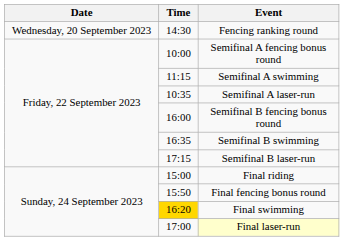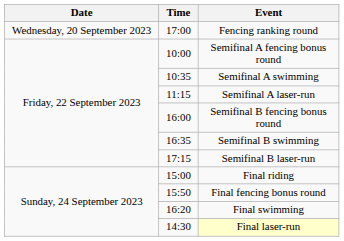(178, 30) 14:30 -> (178, 30) 17:00
(178, 77) 11:15 -> (178, 77) 10:35
(178, 94) 10:35 -> (178, 94) 11:15
(178, 210) gold background -> (178, 210) no background
(178, 227) 17:00 -> (178, 227) 14:30
